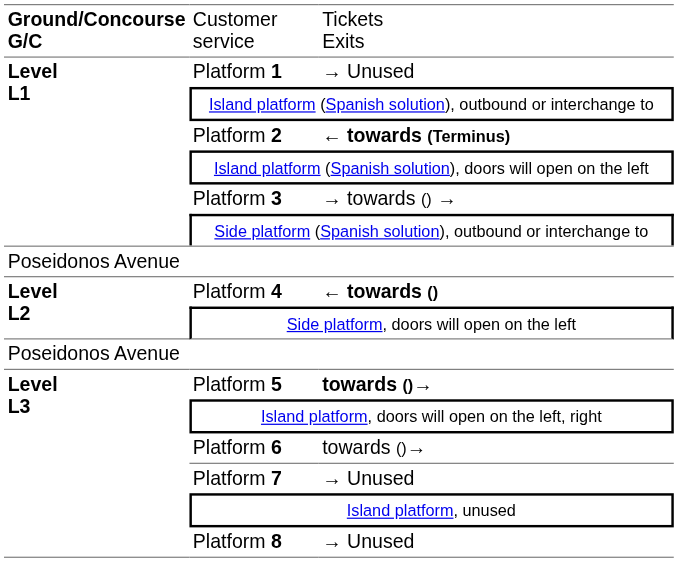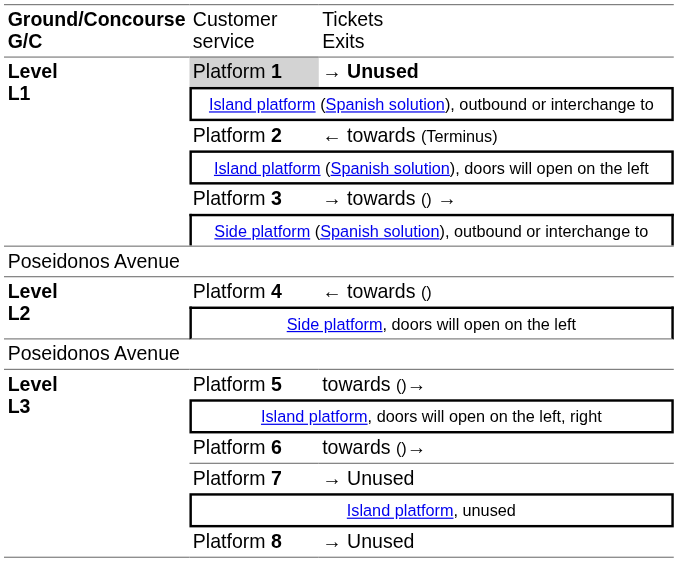(237, 72) no background -> (237, 72) lightgrey background
(368, 72) normal -> (370, 72) bold
(416, 135) bold -> (410, 135) normal
(380, 291) bold -> (377, 291) normal
(377, 384) bold -> (374, 384) normal
